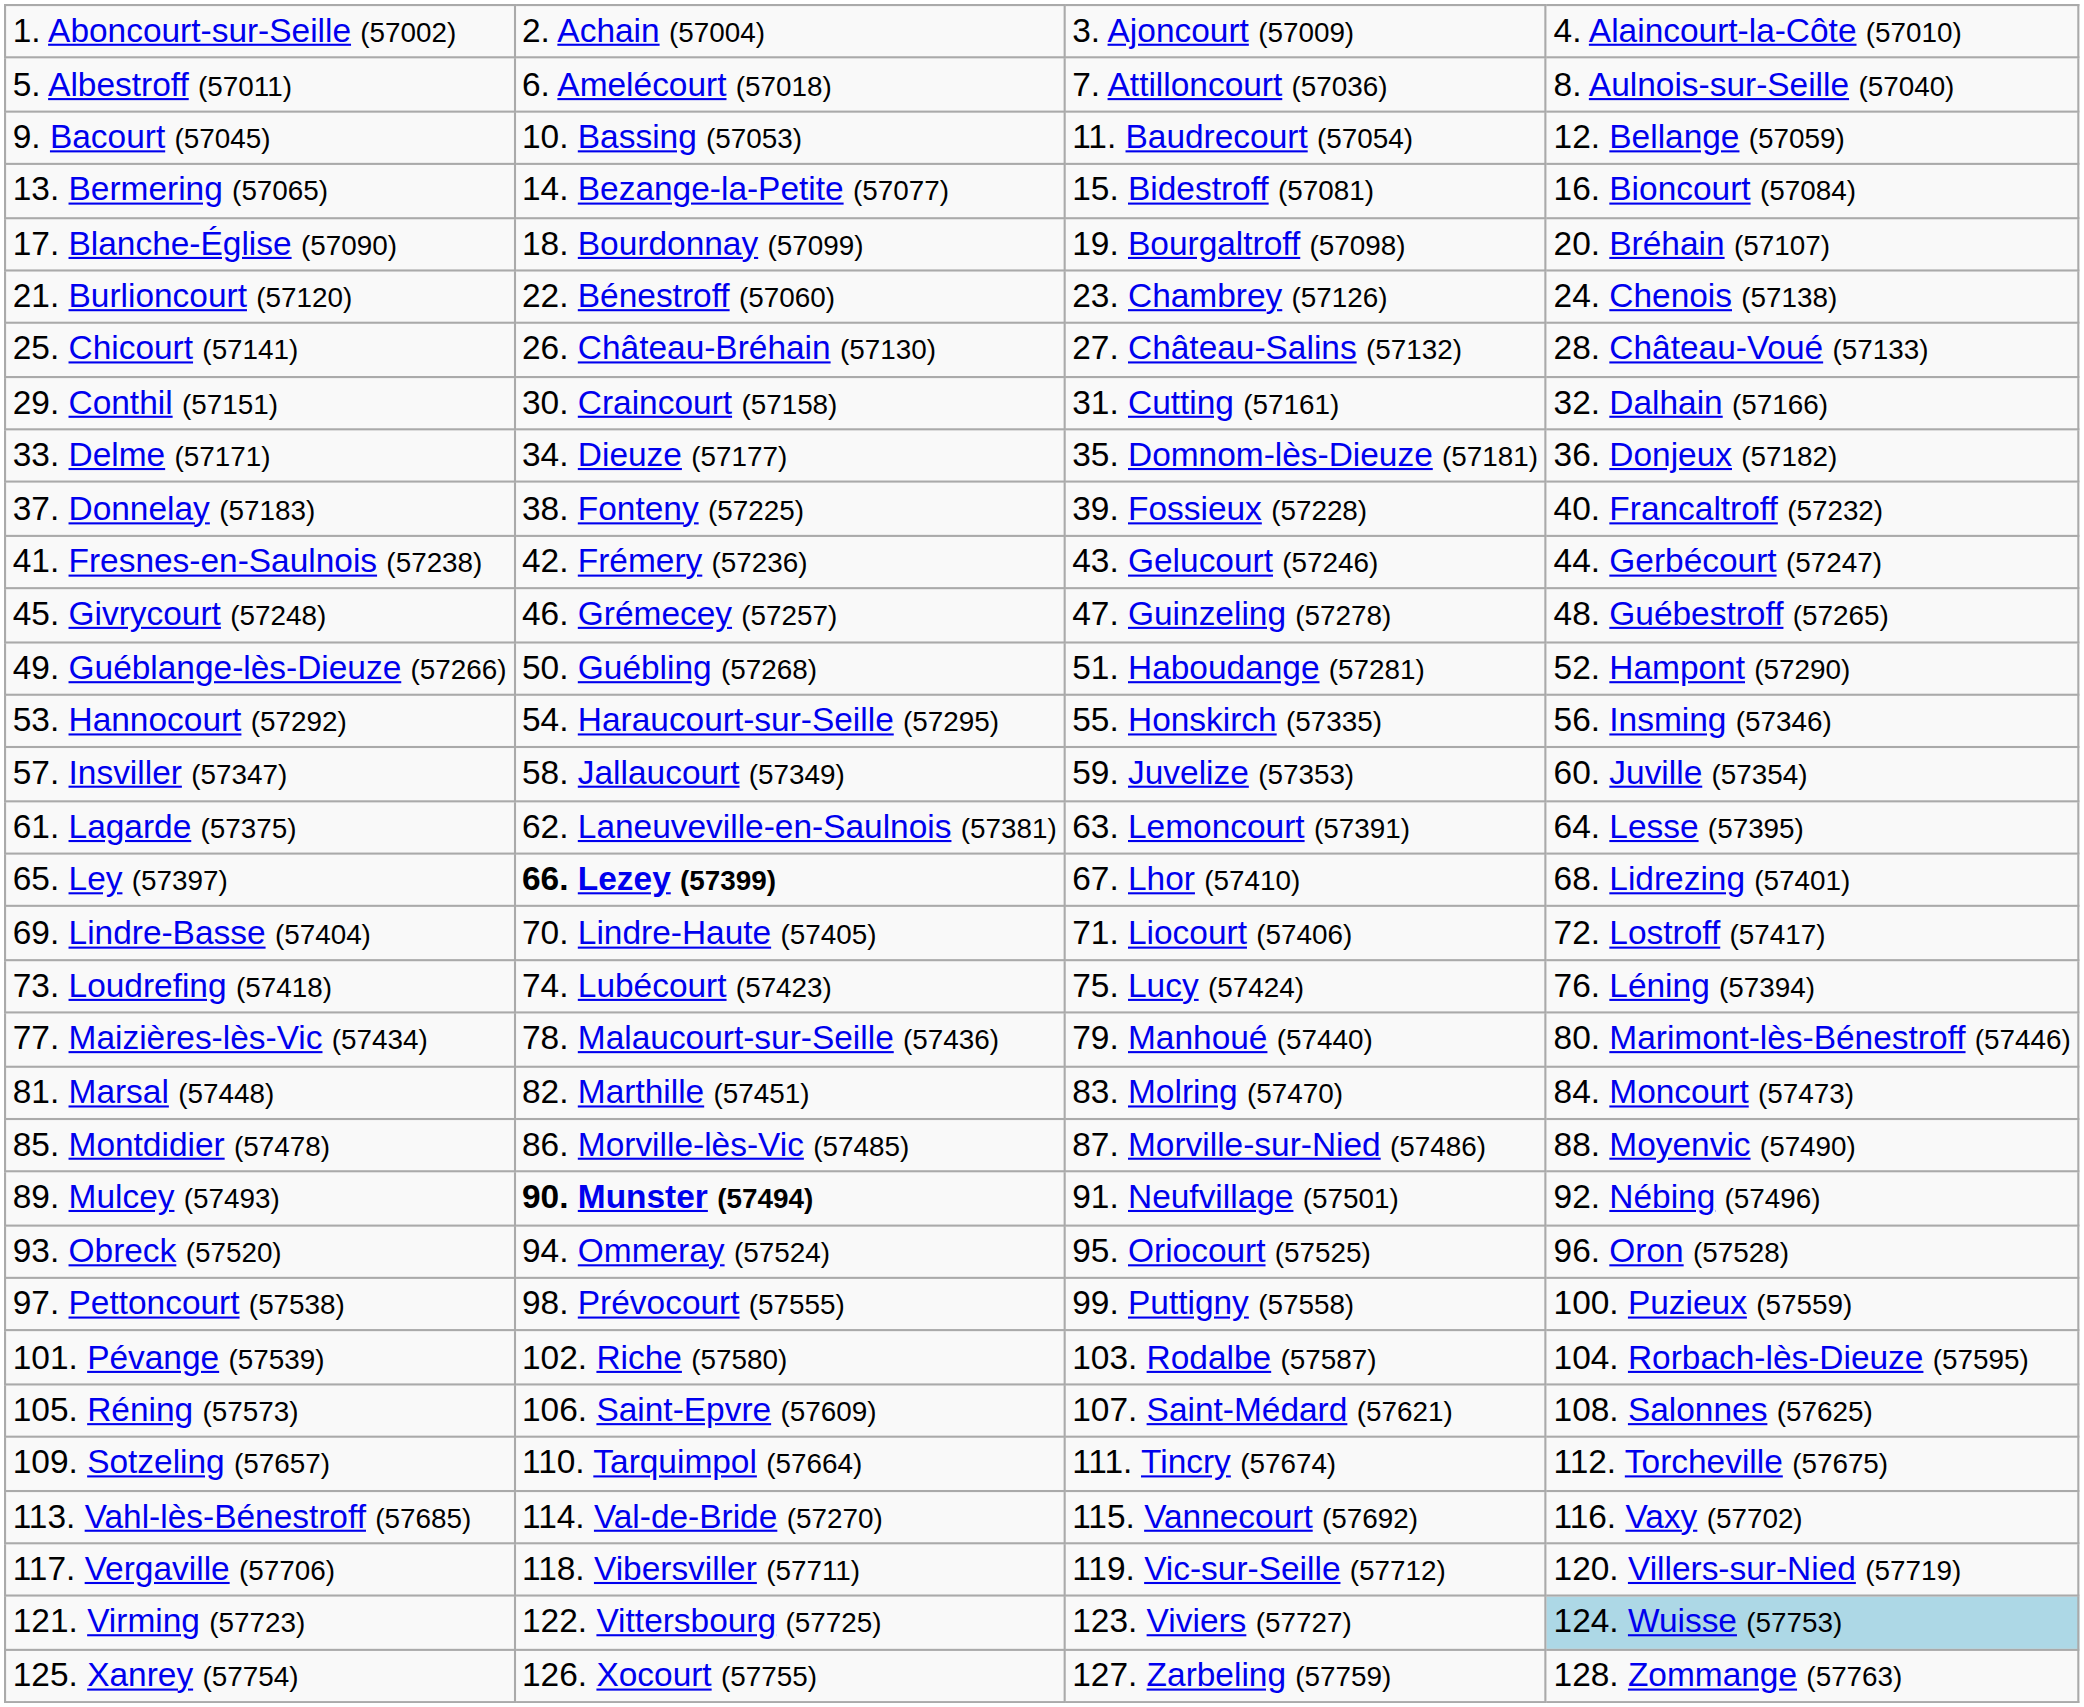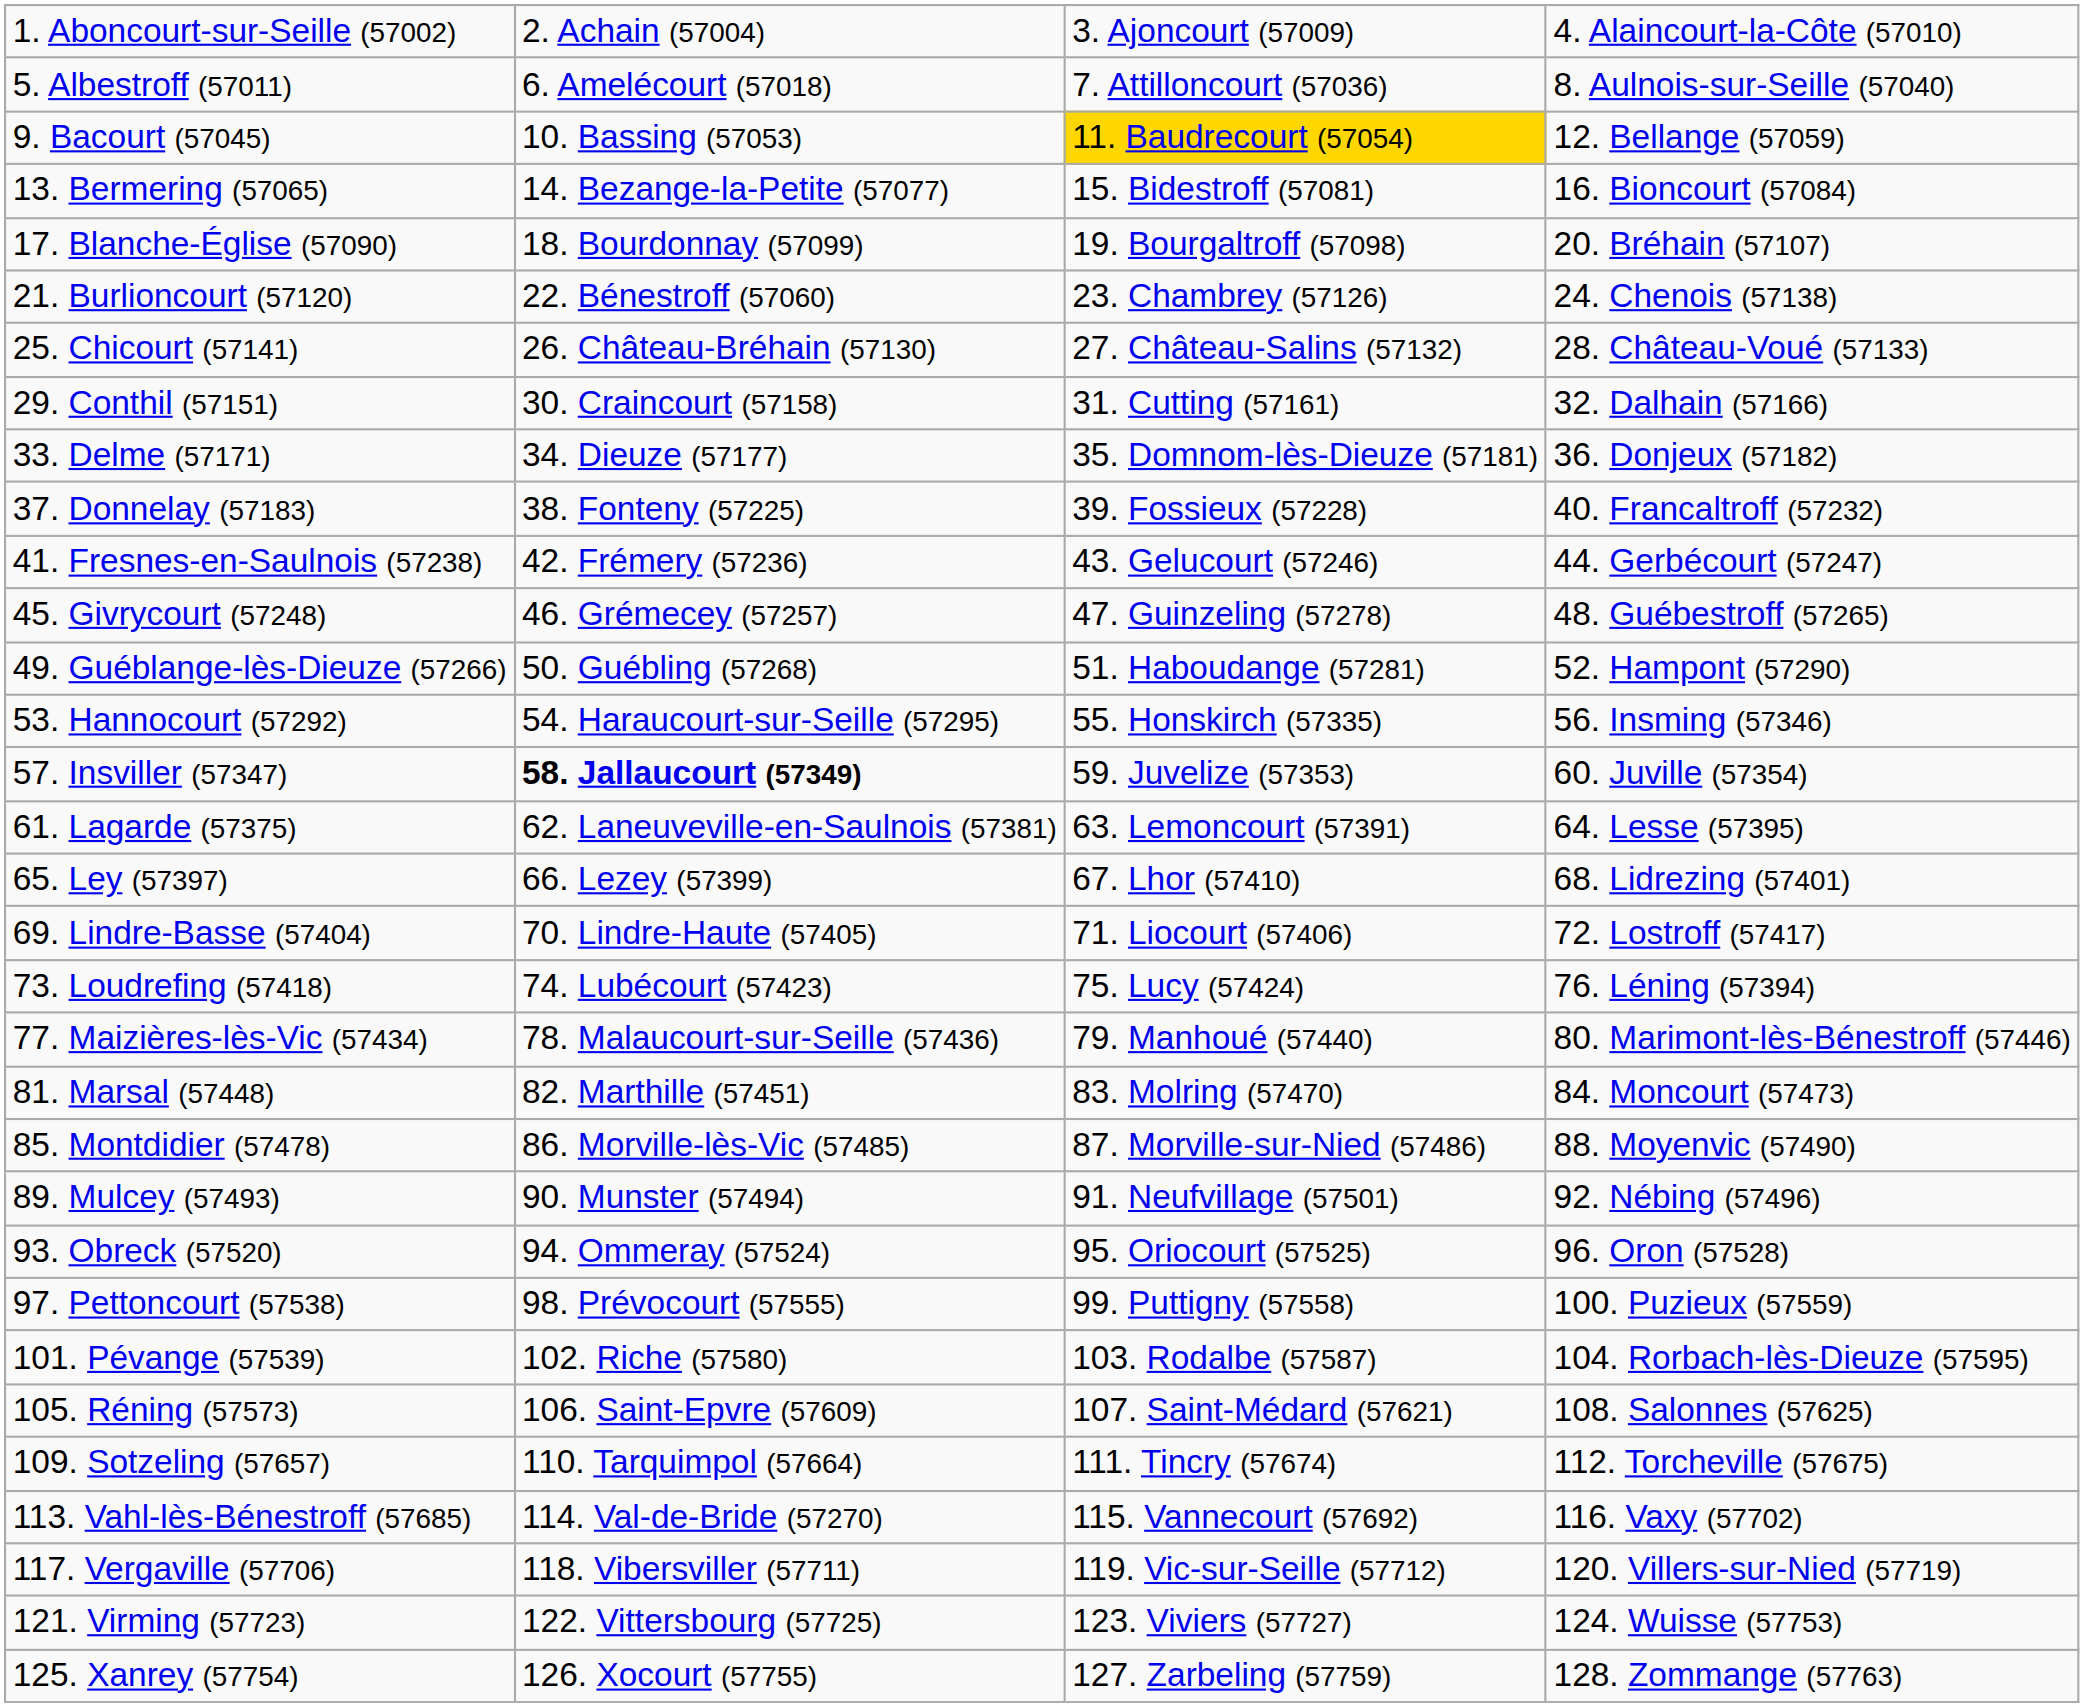(1243, 137) no background -> (1243, 137) gold background
(683, 773) normal -> (692, 773) bold
(649, 879) bold -> (647, 879) normal
(668, 1197) bold -> (663, 1197) normal
(1698, 1622) lightblue background -> (1698, 1622) no background
